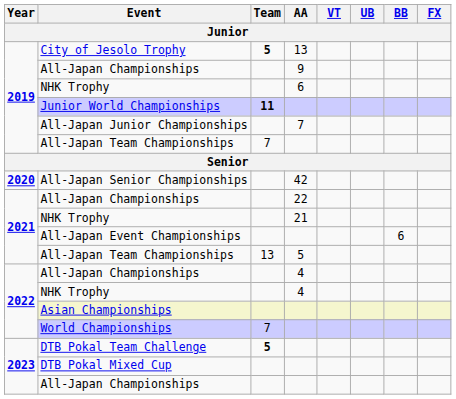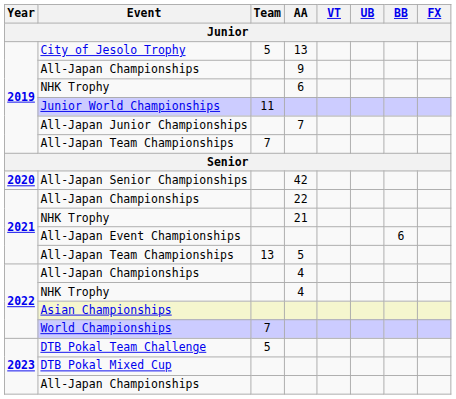(267, 51) bold -> (267, 51) normal
(267, 107) bold -> (267, 107) normal
(267, 348) bold -> (267, 348) normal
